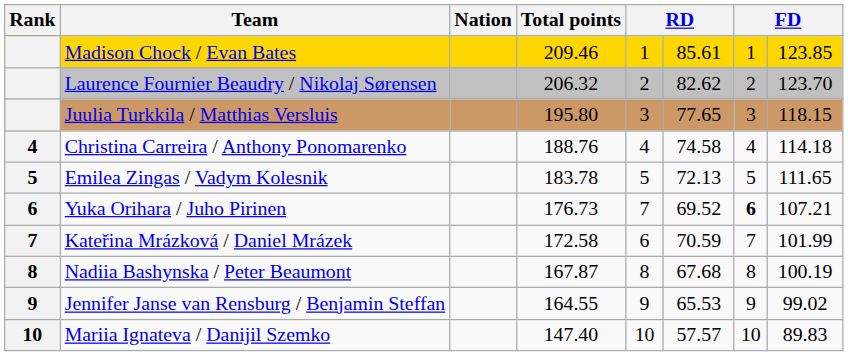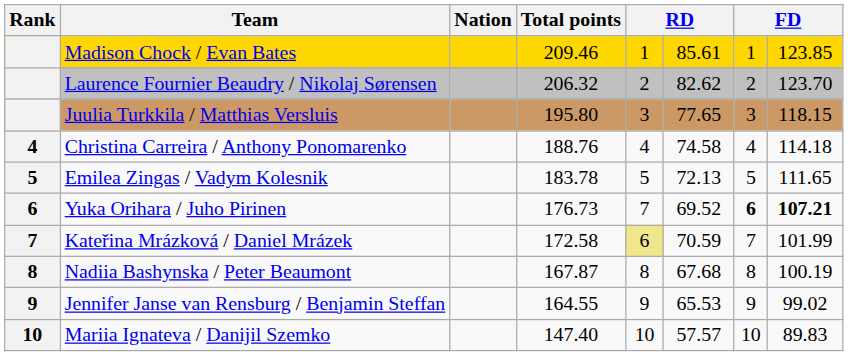(805, 209) normal -> (805, 209) bold
(645, 240) no background -> (645, 240) khaki background
